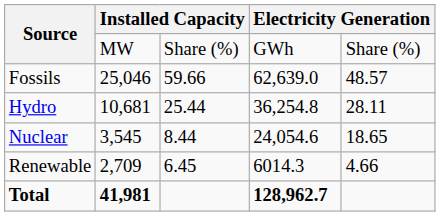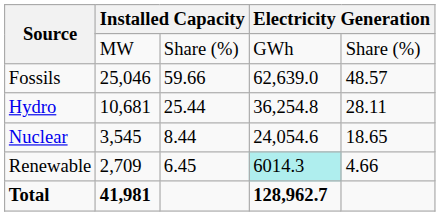(279, 166) no background -> (279, 166) paleturquoise background
